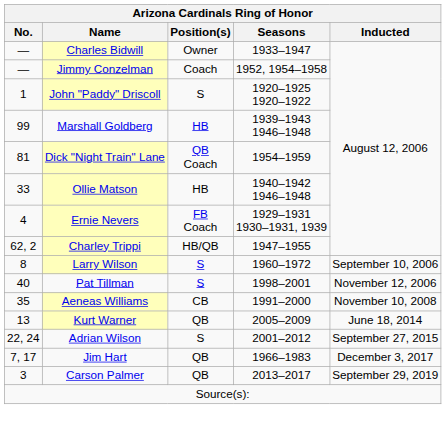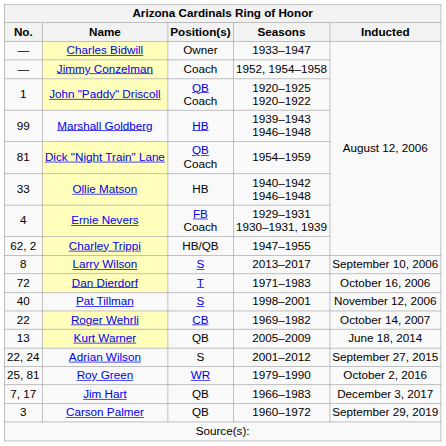(200, 94) S -> (200, 94) QB Coach
(281, 264) 1960–1972 -> (281, 264) 2013–2017
+ row: (105, 283)
+ row: (105, 320)
- row: (105, 301)
+ row: (105, 375)
(281, 375) 2013–2017 -> (281, 412) 1960–1972
